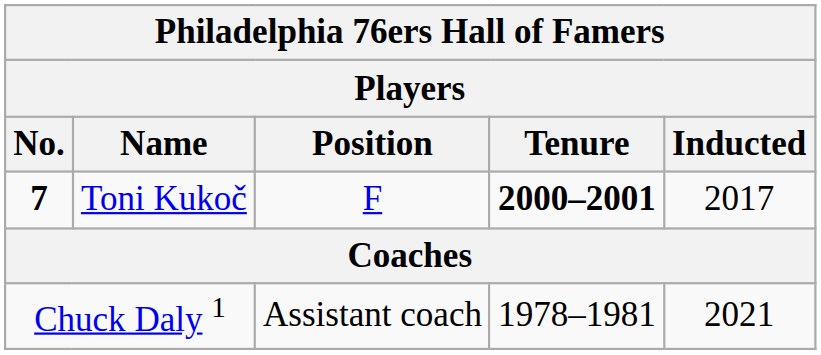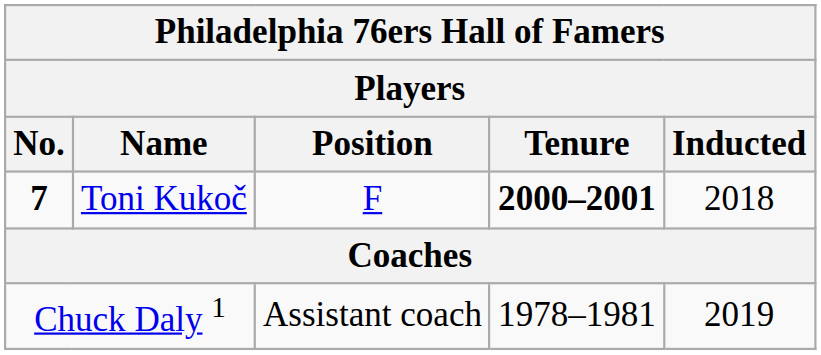(739, 198) 2017 -> (739, 198) 2018
(739, 314) 2021 -> (739, 314) 2019
